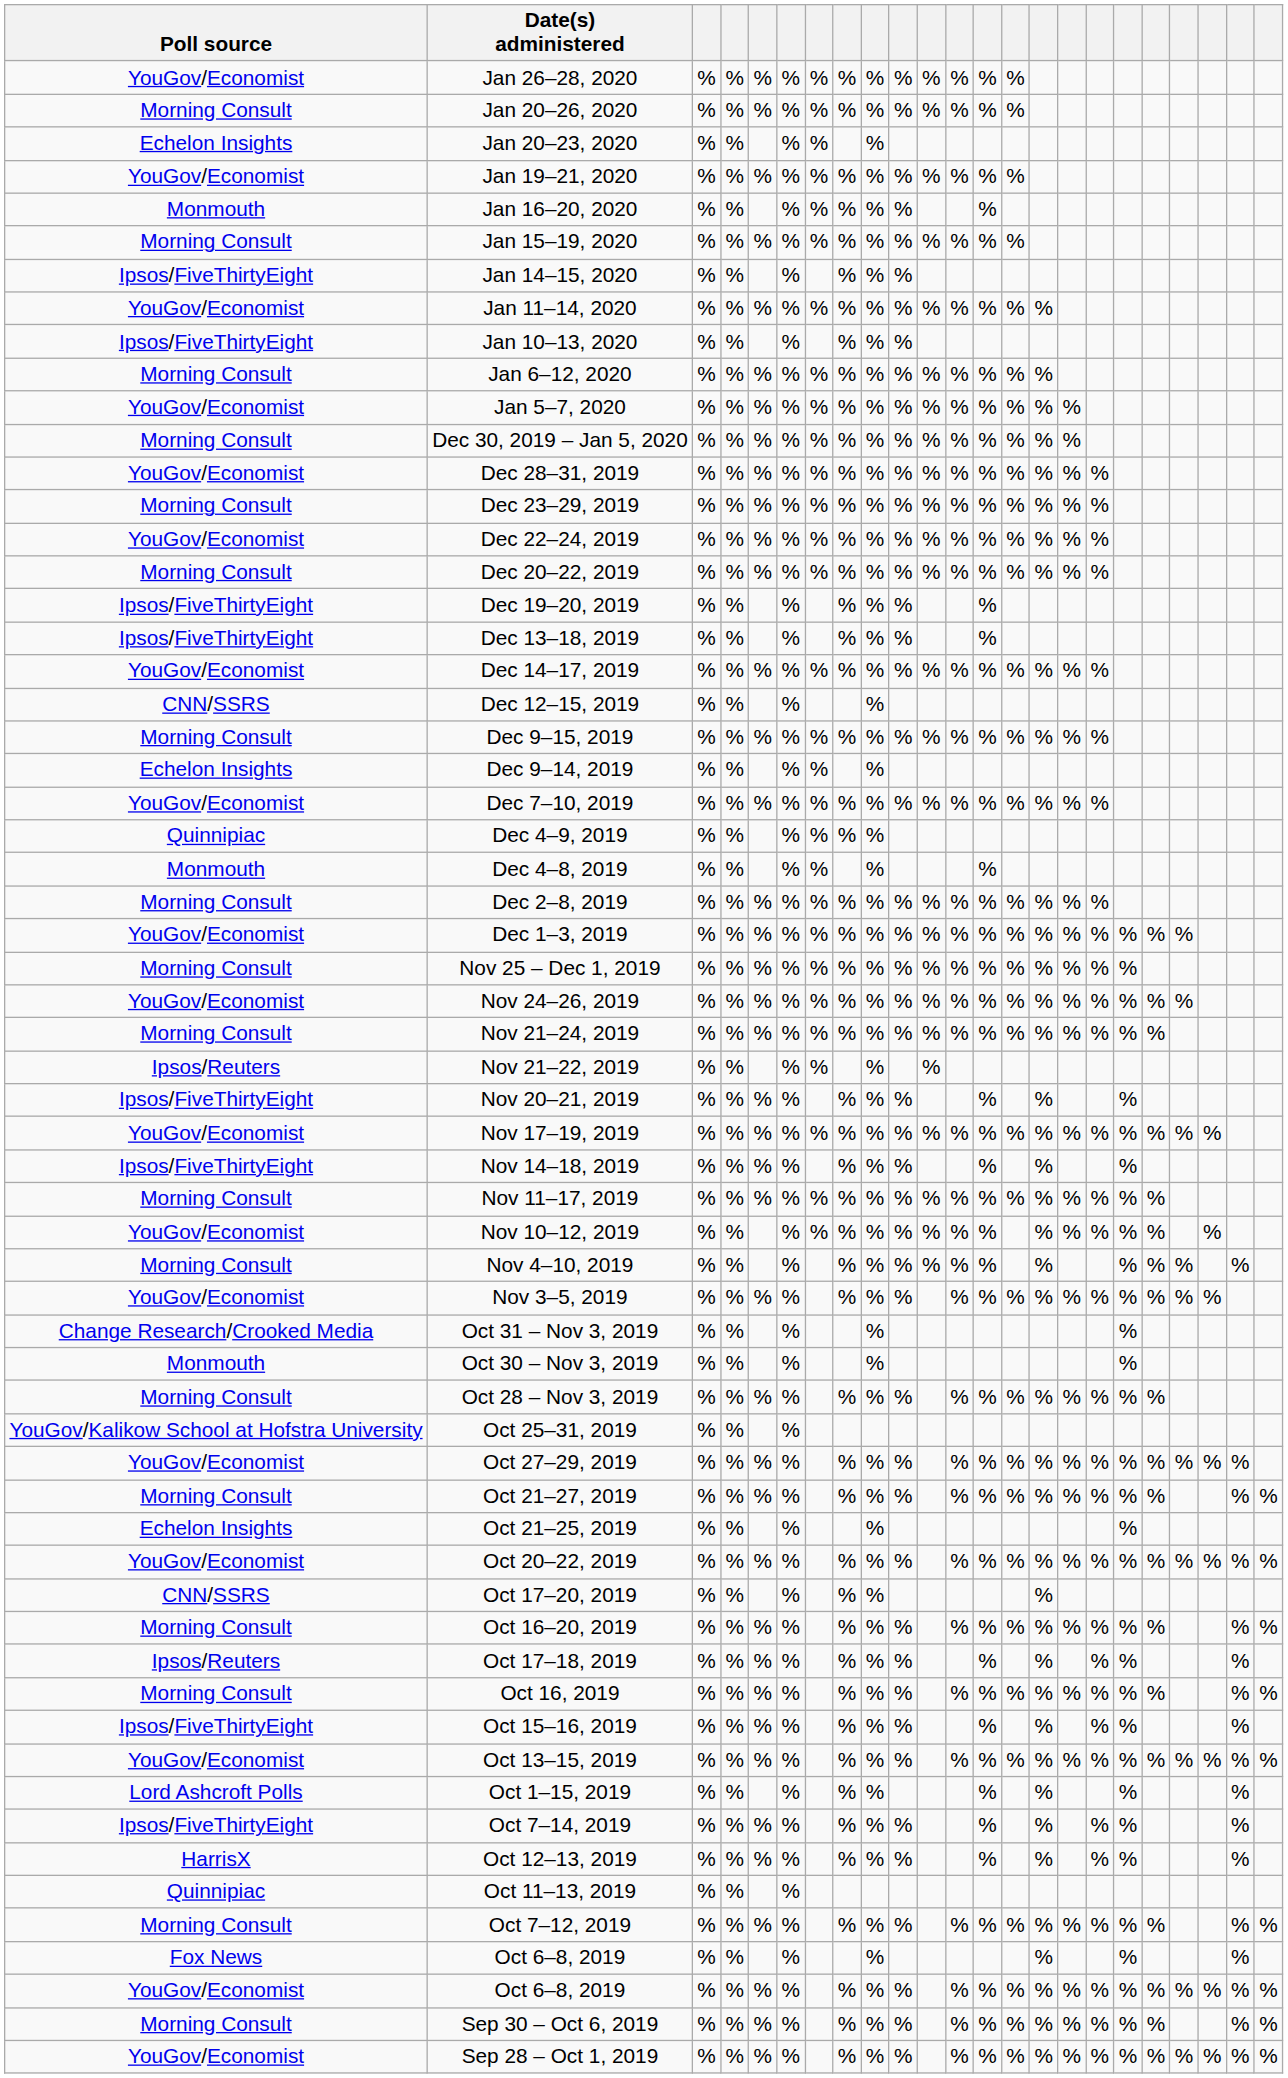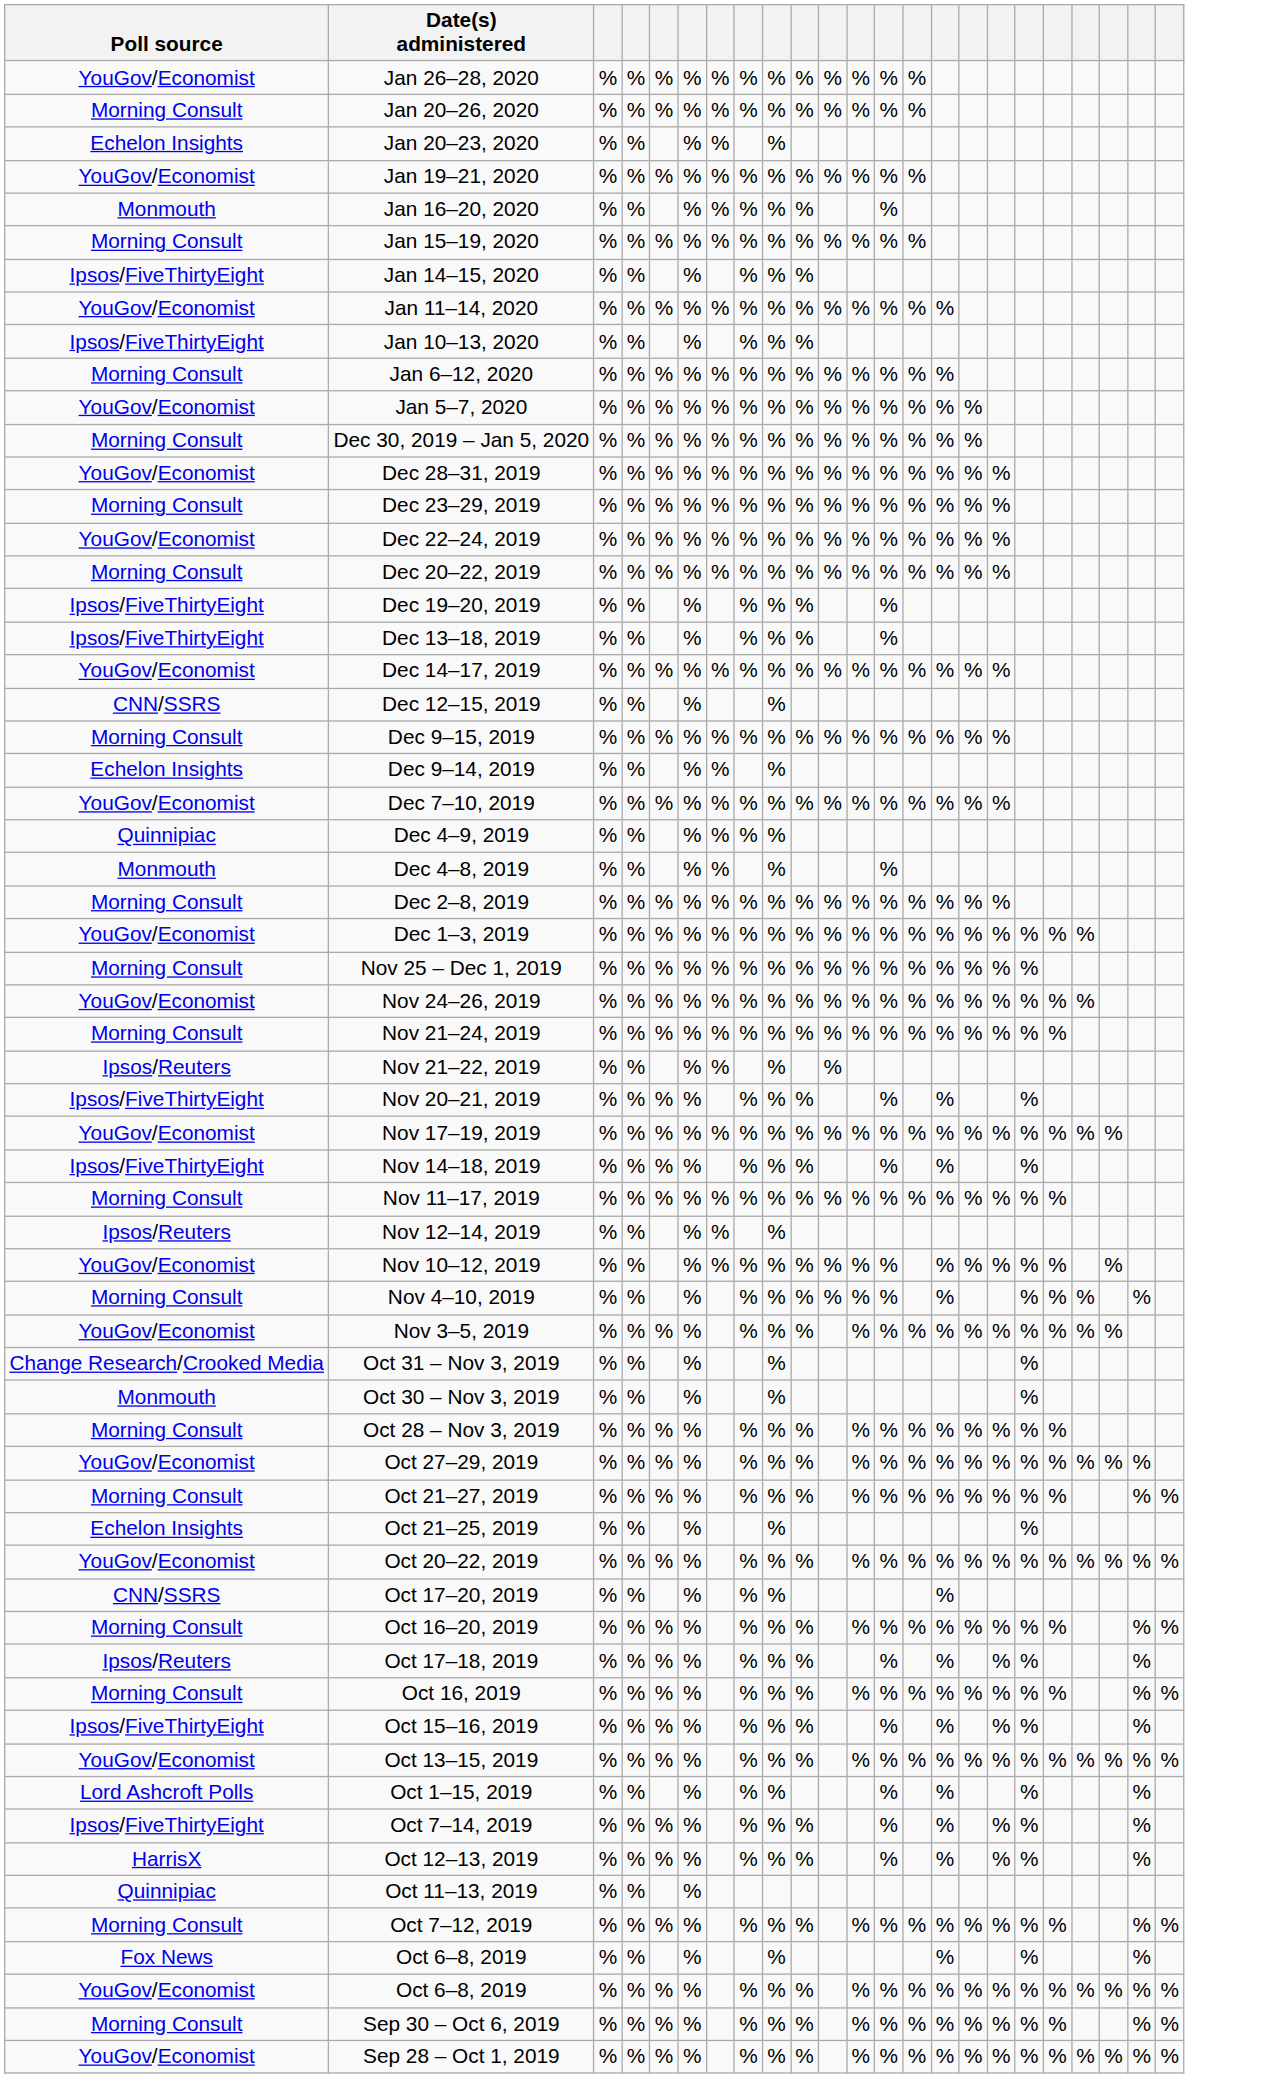+ row: (167, 1231)
- row: (216, 1429)
